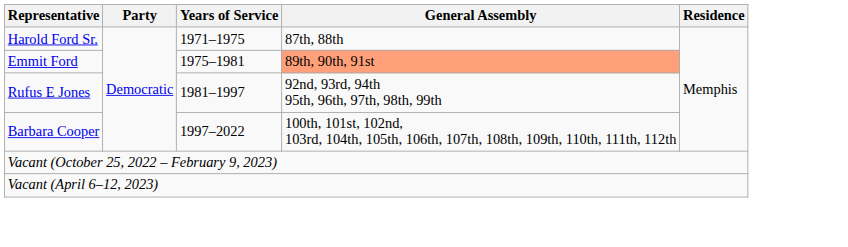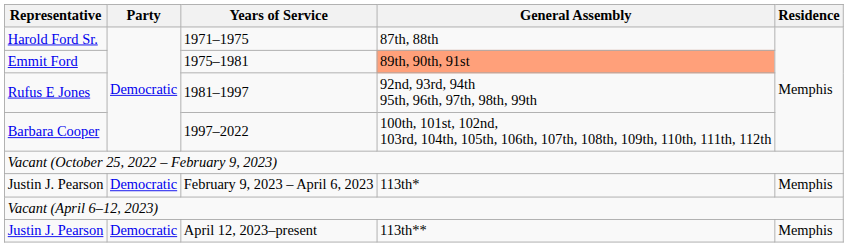+ row: (279, 185)
+ row: (250, 231)
